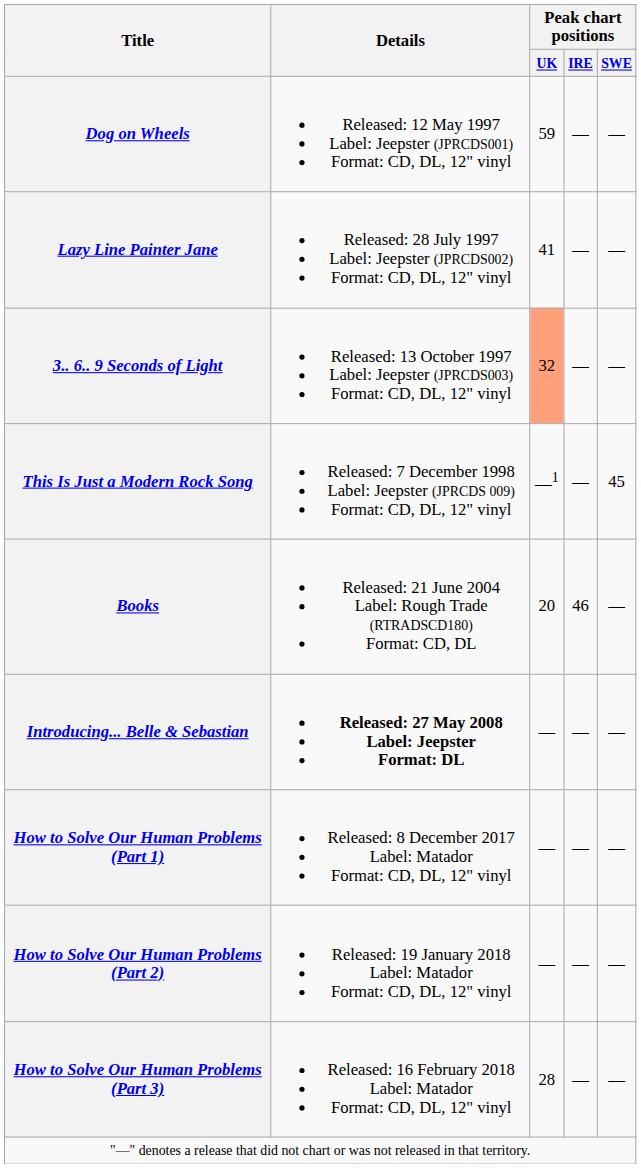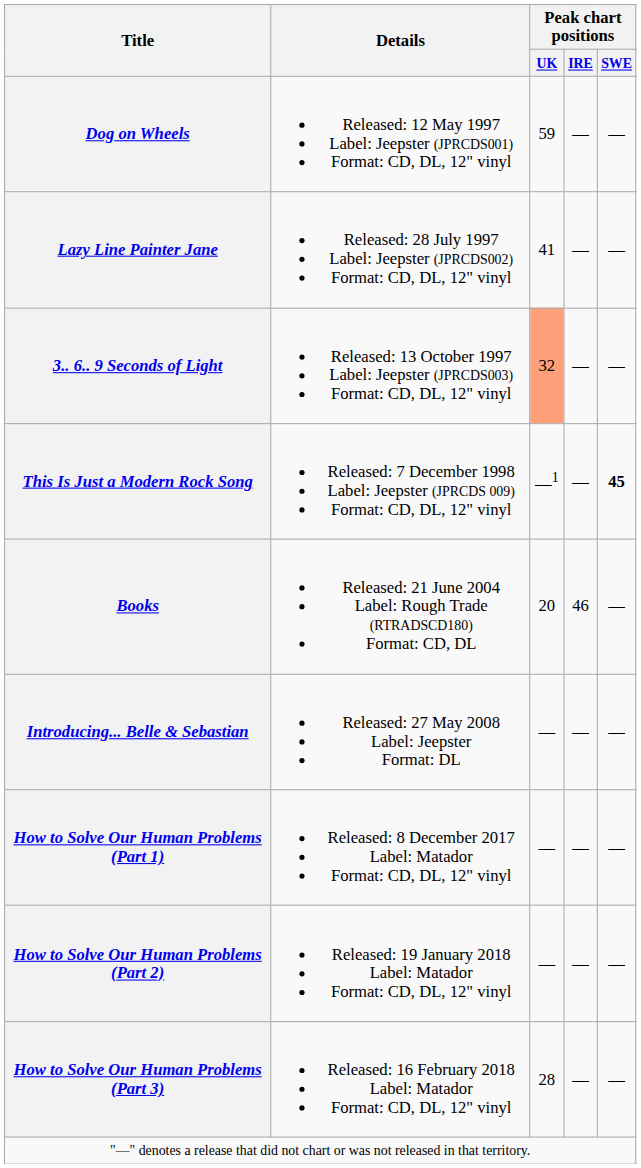(617, 481) normal -> (617, 481) bold
(400, 741) bold -> (400, 741) normal
